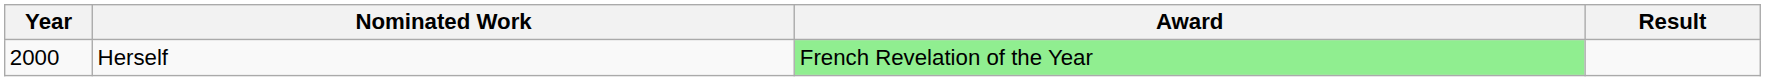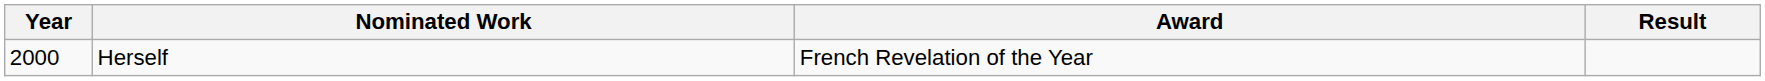(946, 57) lightgreen background -> (946, 57) no background
